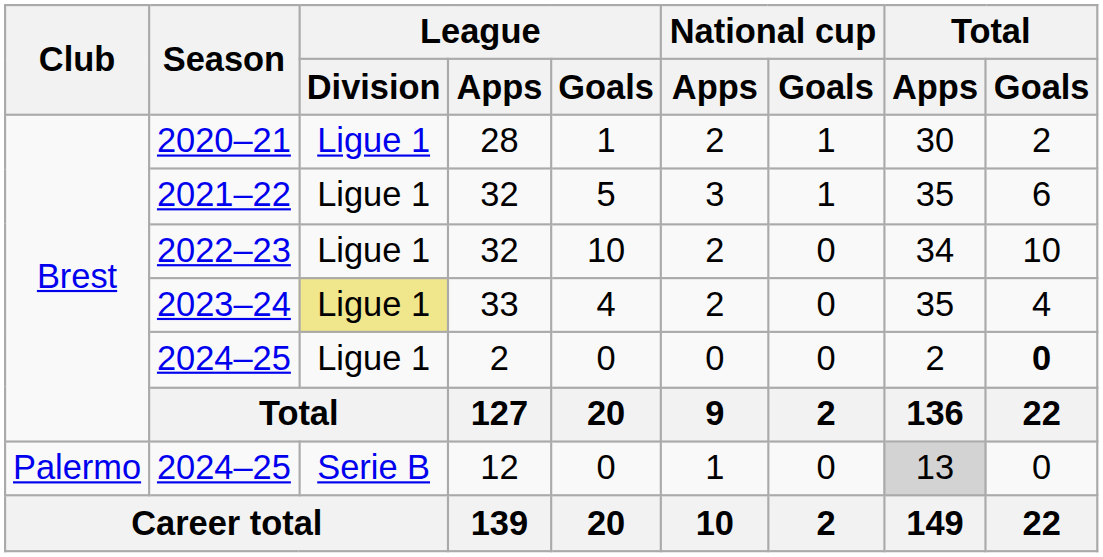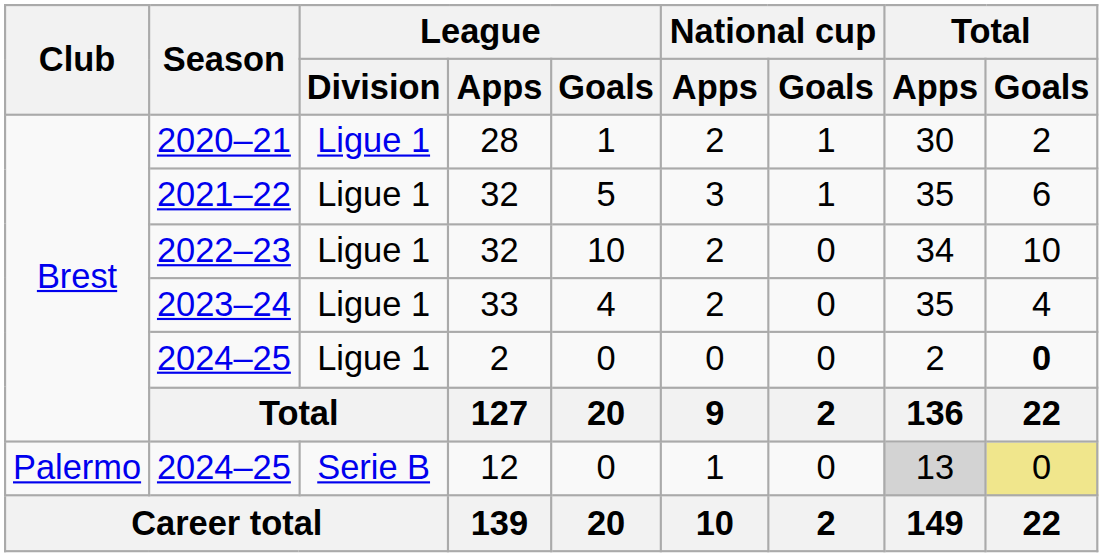(374, 304) khaki background -> (374, 304) no background
(1042, 468) no background -> (1042, 468) khaki background
